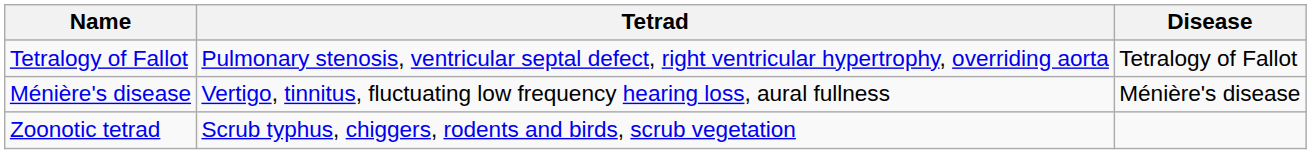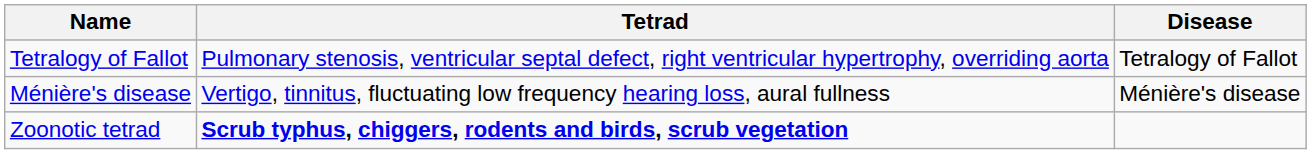(499, 129) normal -> (525, 129) bold
